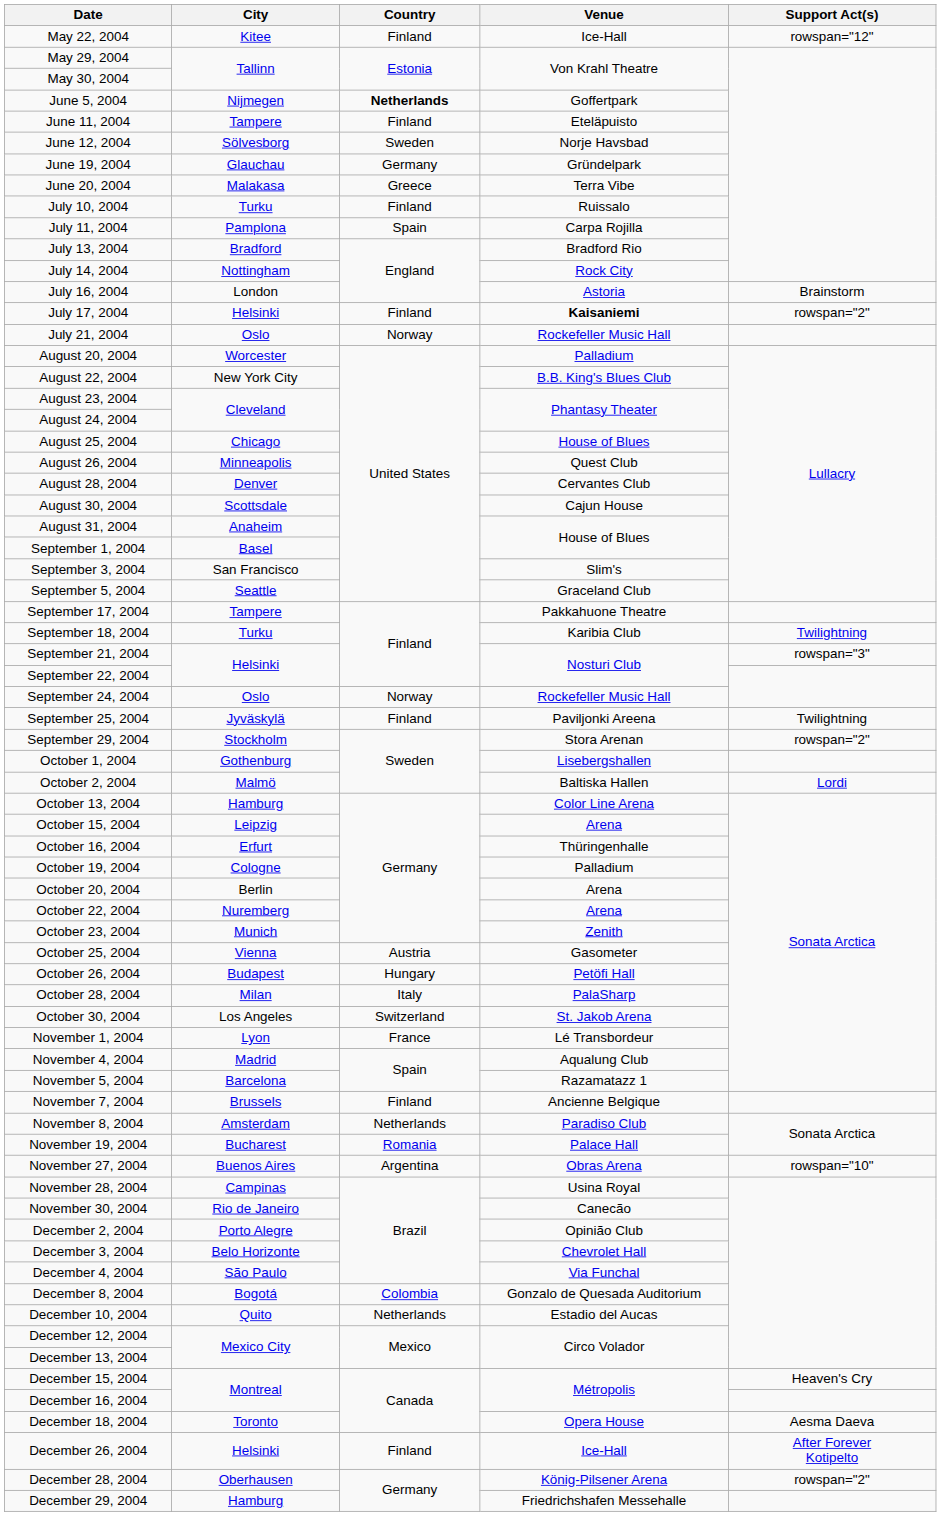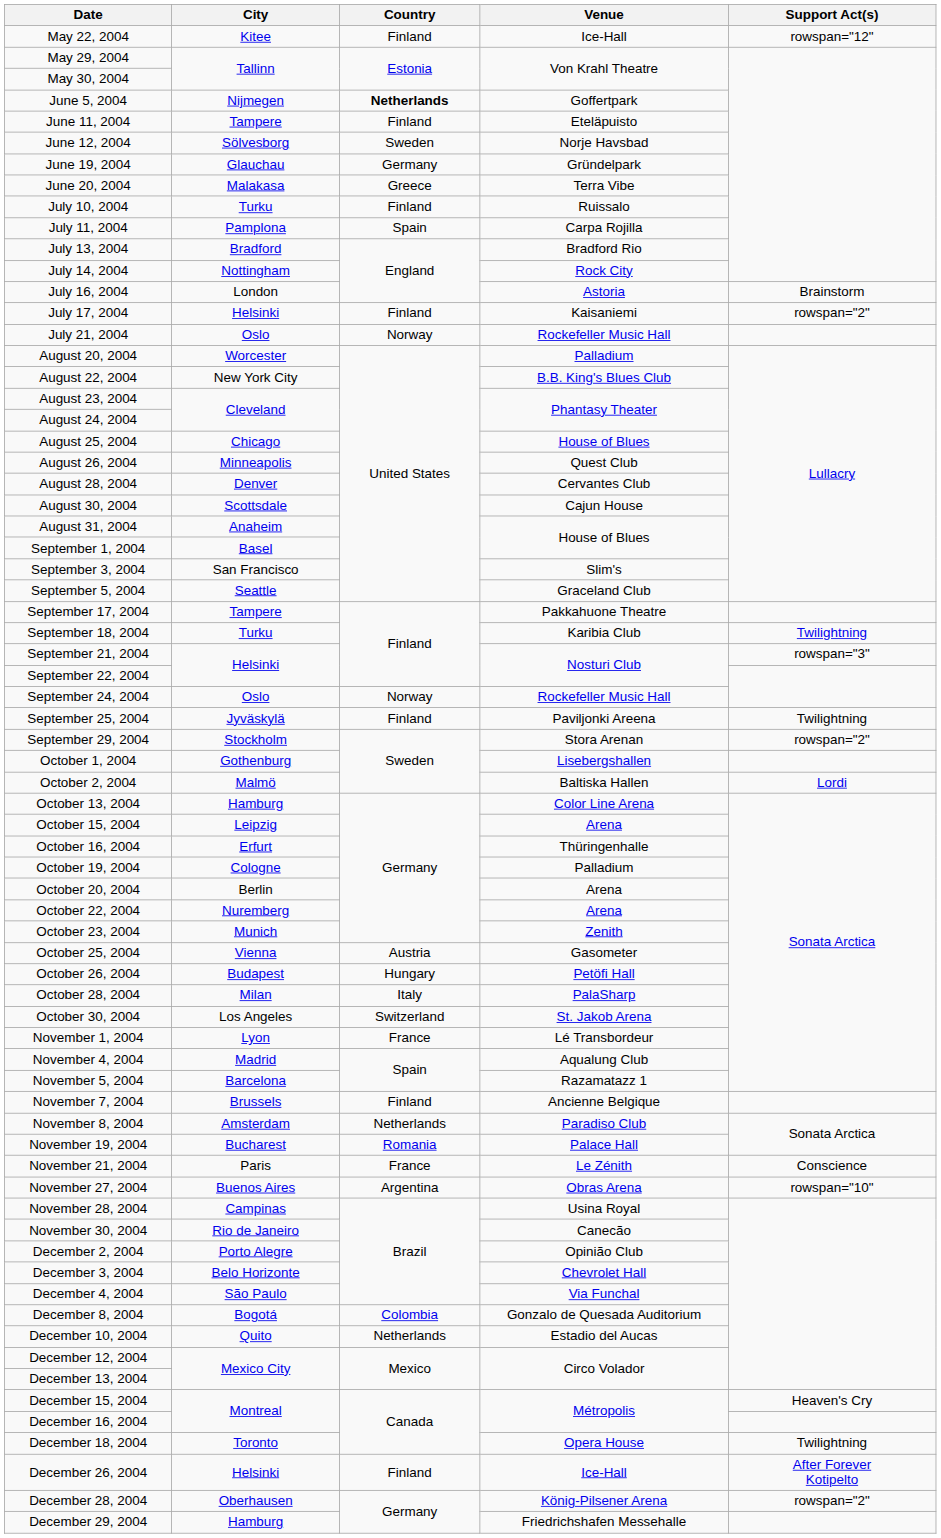(604, 313) bold -> (604, 313) normal
+ row: (88, 1166)
(832, 1421) Aesma Daeva -> (832, 1443) Twilightning
